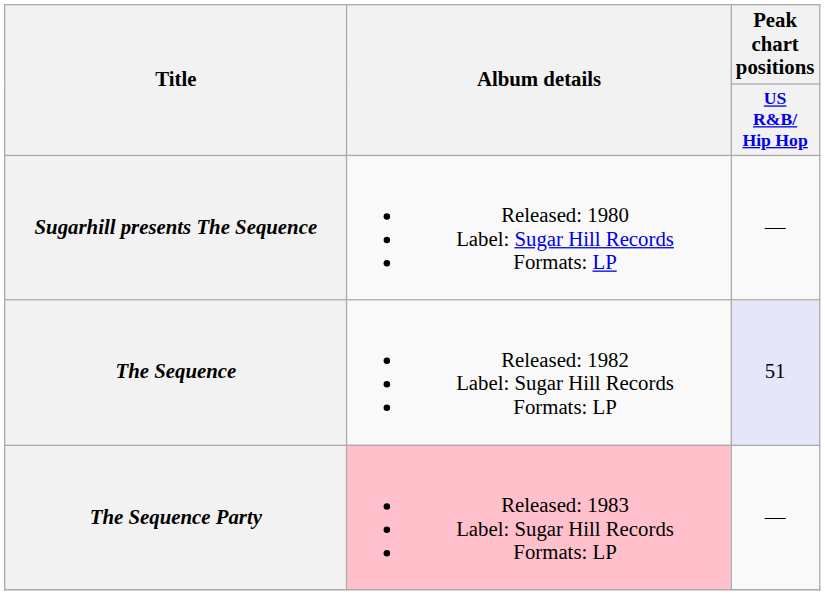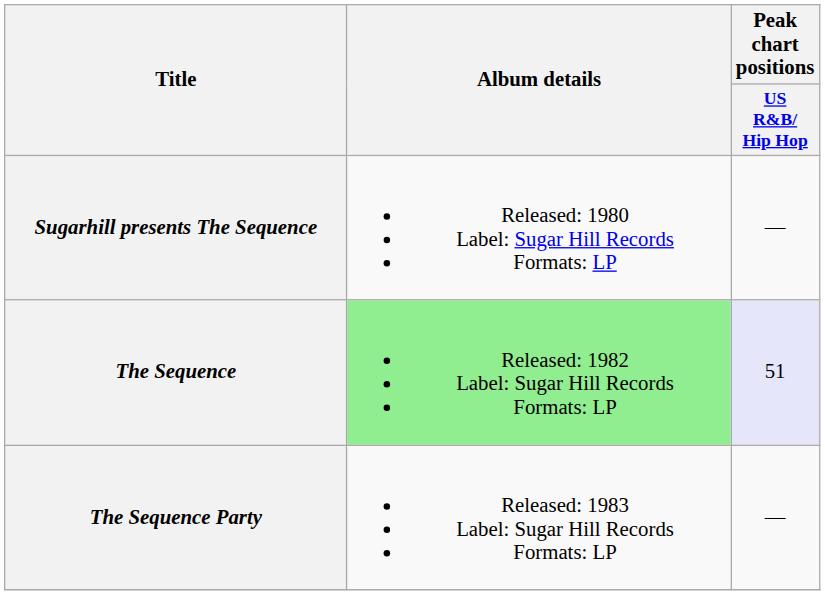(539, 384) no background -> (539, 384) lightgreen background
(539, 529) pink background -> (539, 529) no background
